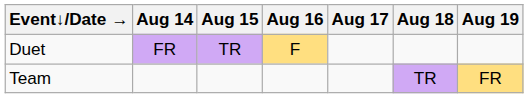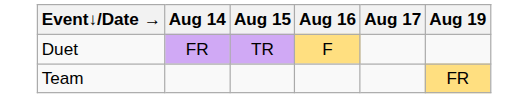- column: (425, 19)
